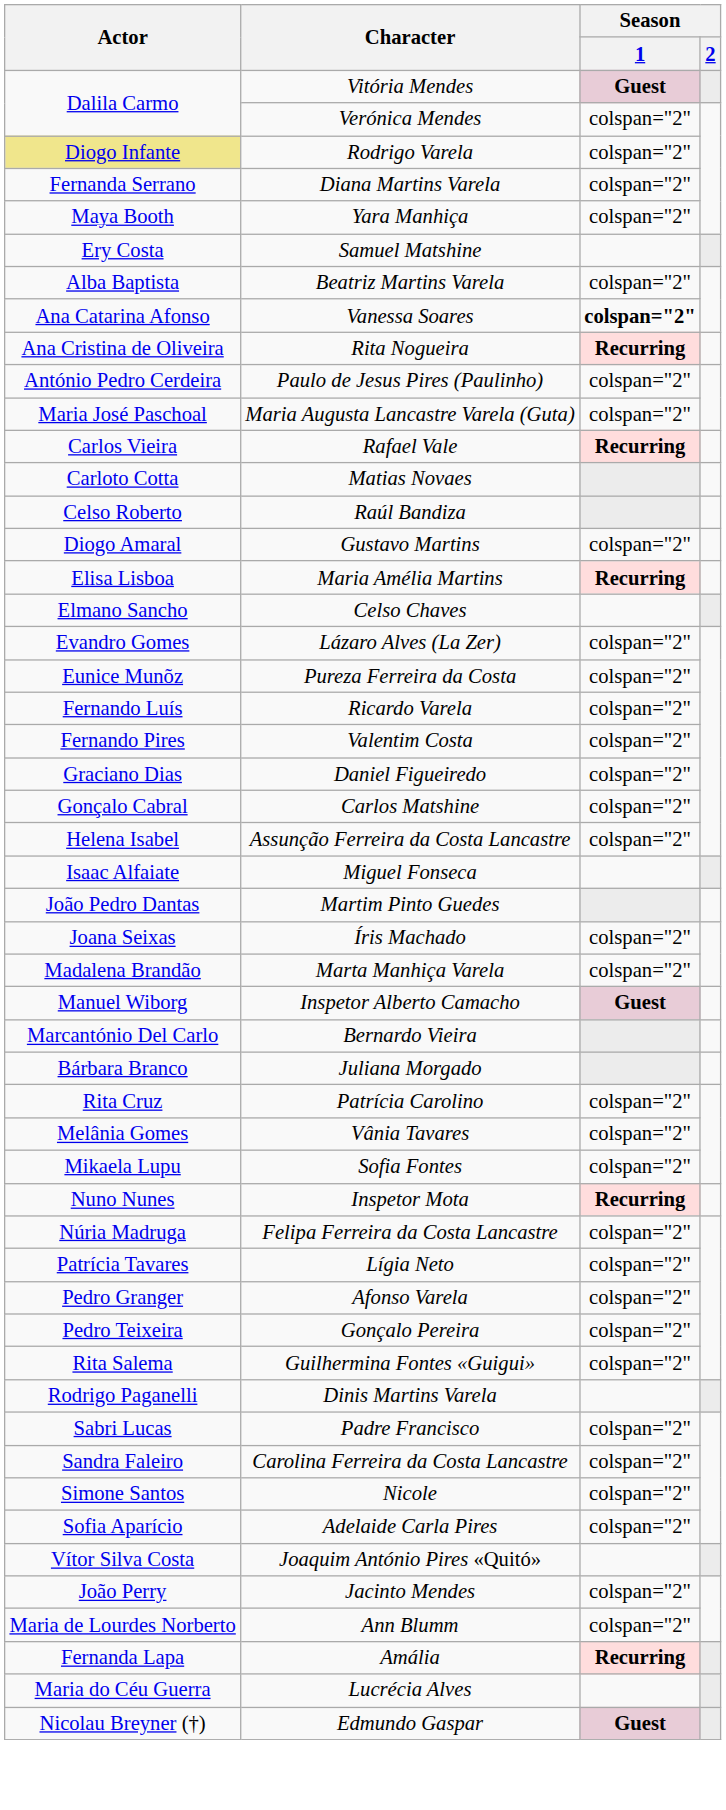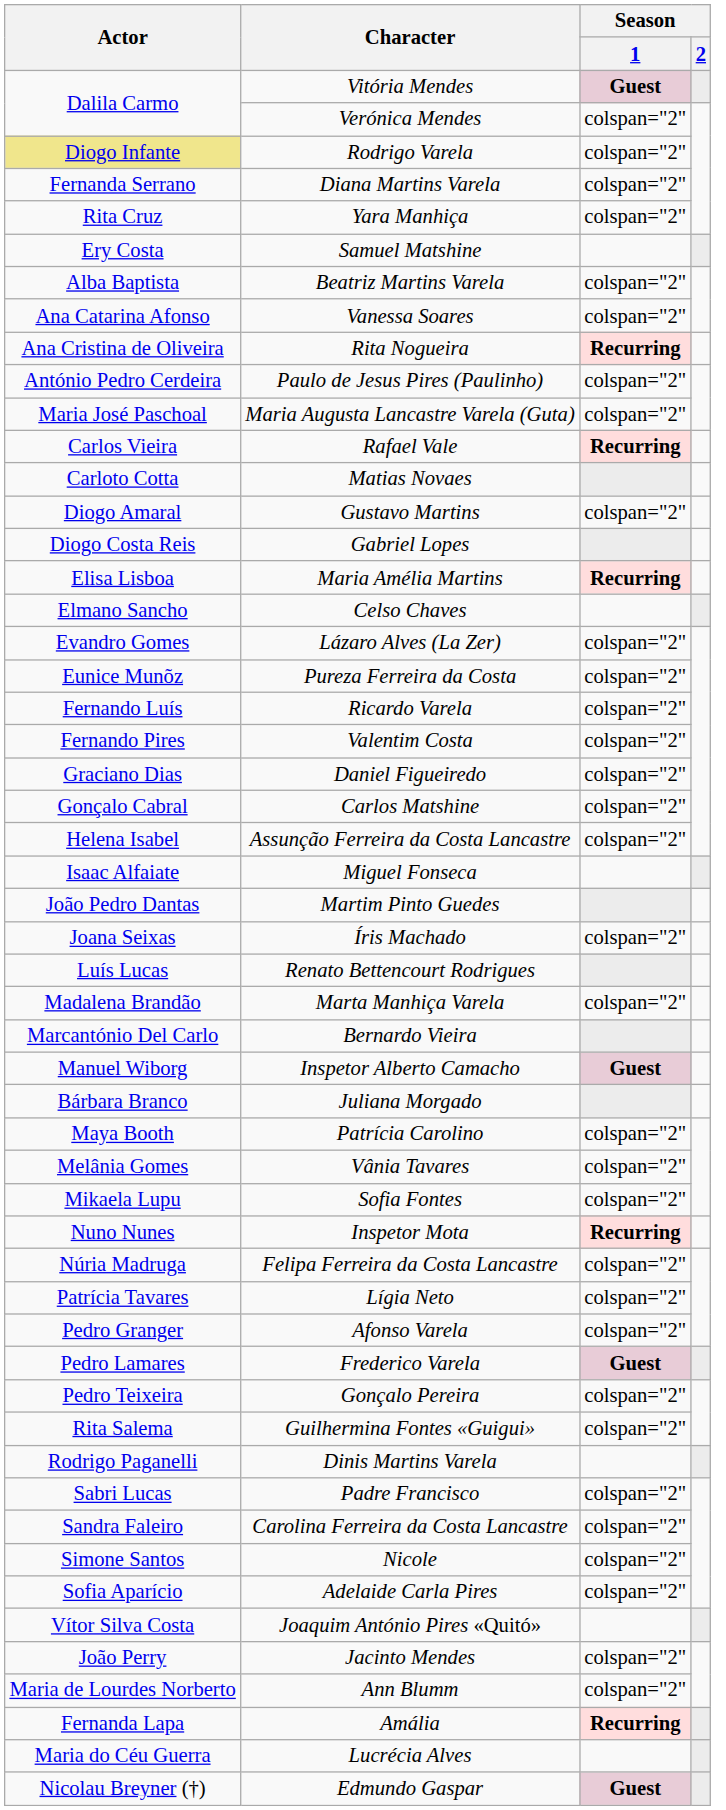(123, 217) Maya Booth -> (123, 217) Rita Cruz
(640, 315) bold -> (635, 315) normal
- row: (410, 511)
+ row: (410, 544)
+ row: (410, 970)
rows swapped: (410, 1002) <-> (410, 1035)
(123, 1101) Rita Cruz -> (123, 1133) Maya Booth
+ row: (410, 1362)
